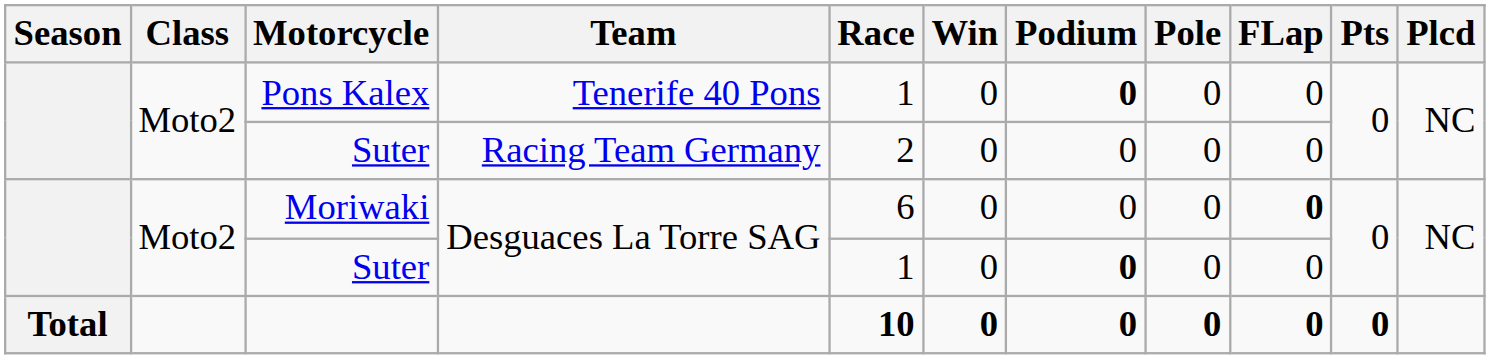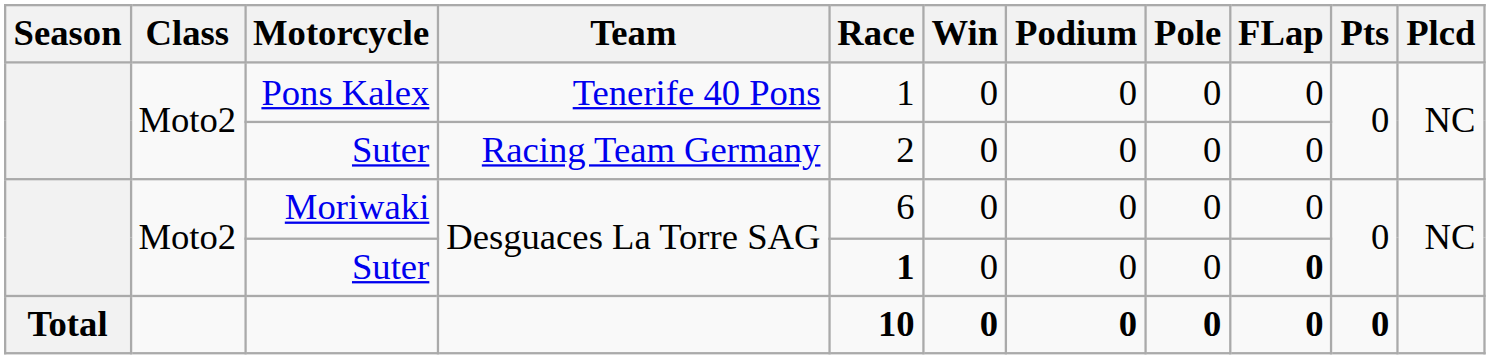(1128, 91) bold -> (1128, 91) normal
(1314, 207) bold -> (1314, 207) normal
(906, 265) normal -> (906, 265) bold
(1128, 265) bold -> (1128, 265) normal
(1314, 265) normal -> (1314, 265) bold
